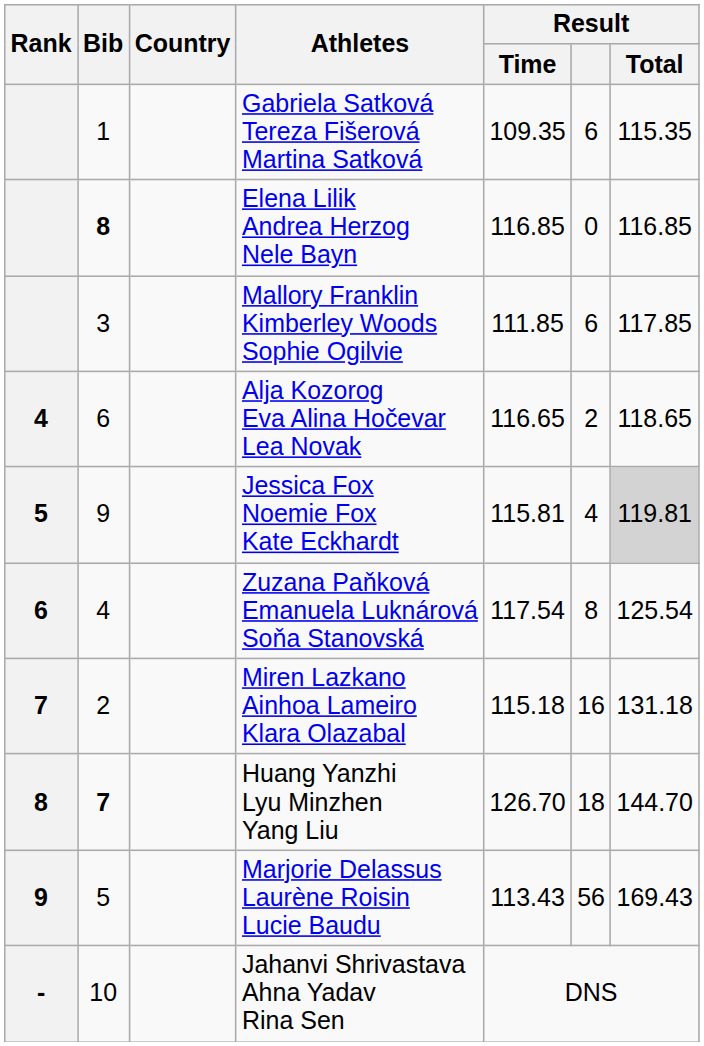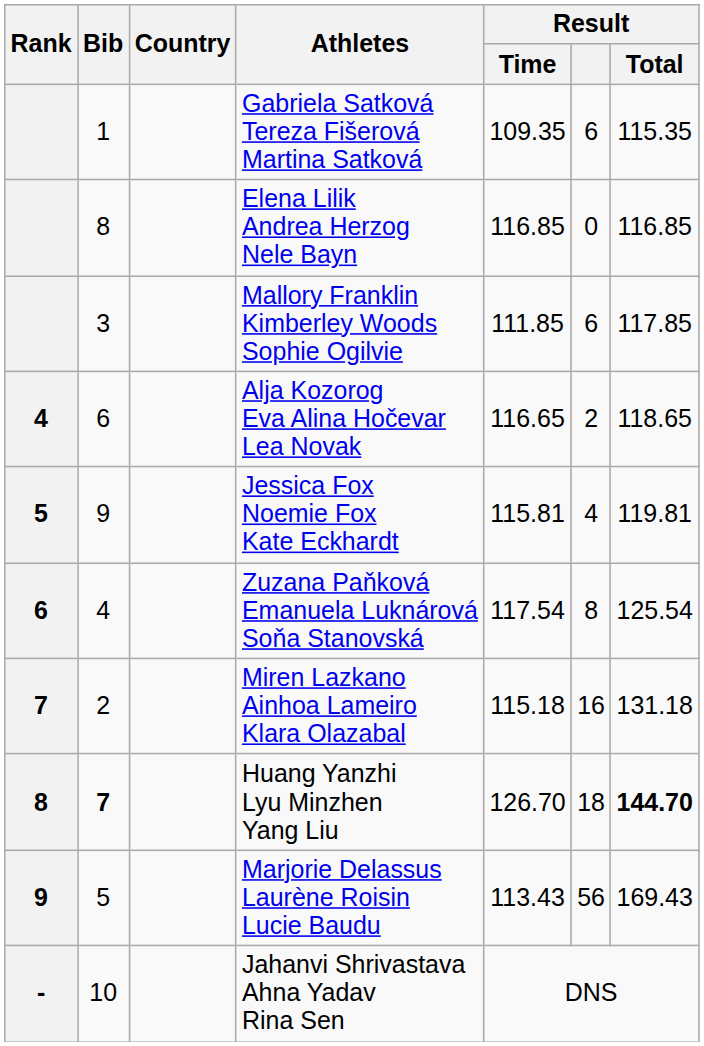(103, 227) bold -> (103, 227) normal
(655, 514) lightgrey background -> (655, 514) no background
(655, 801) normal -> (655, 801) bold
